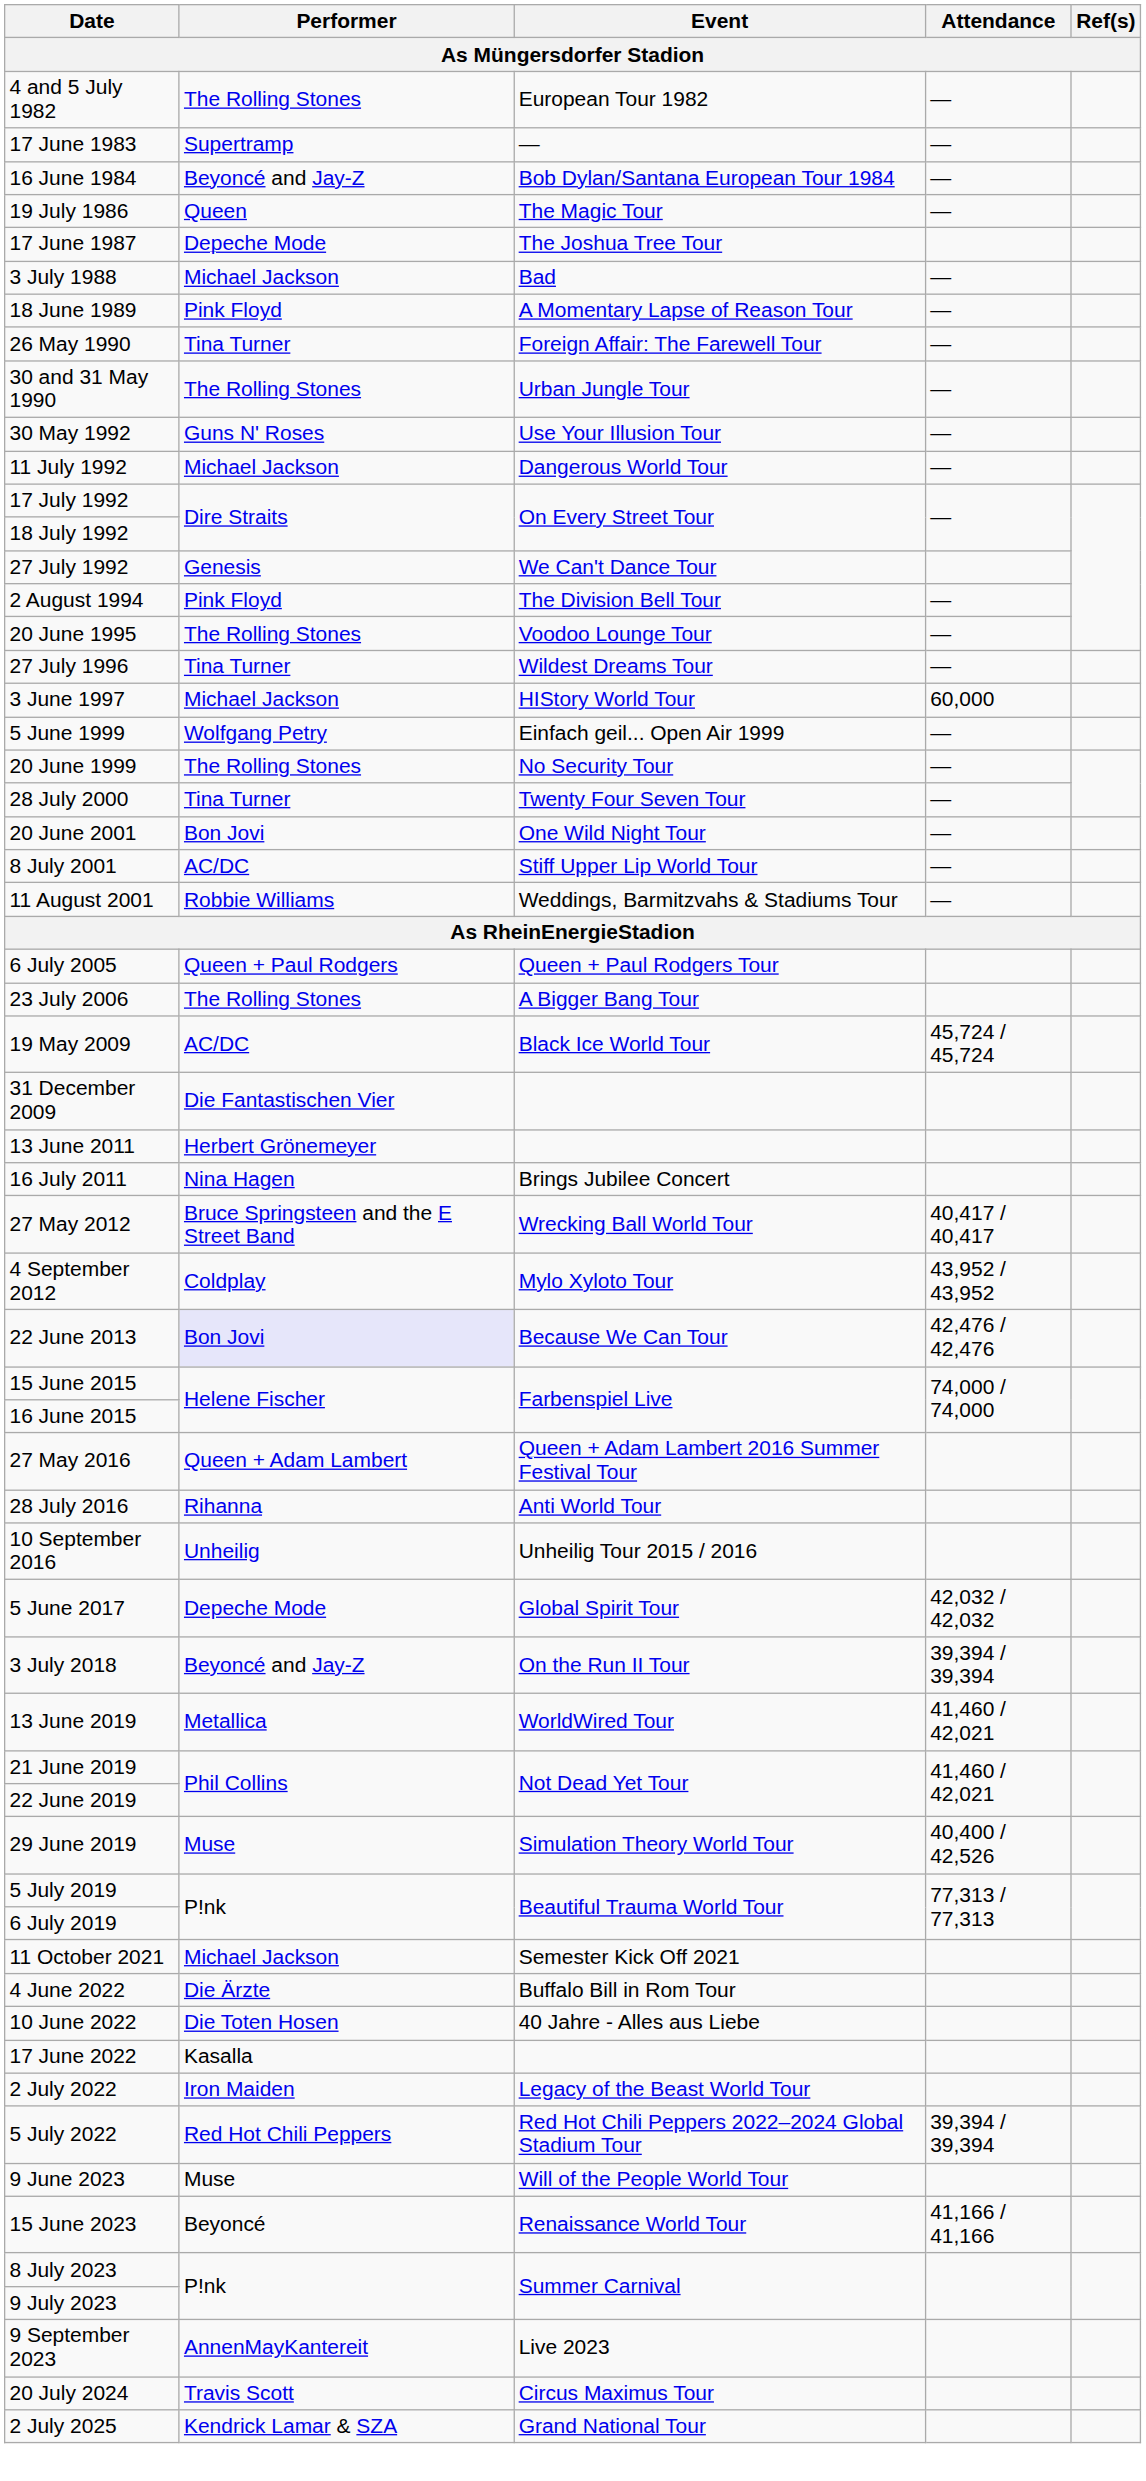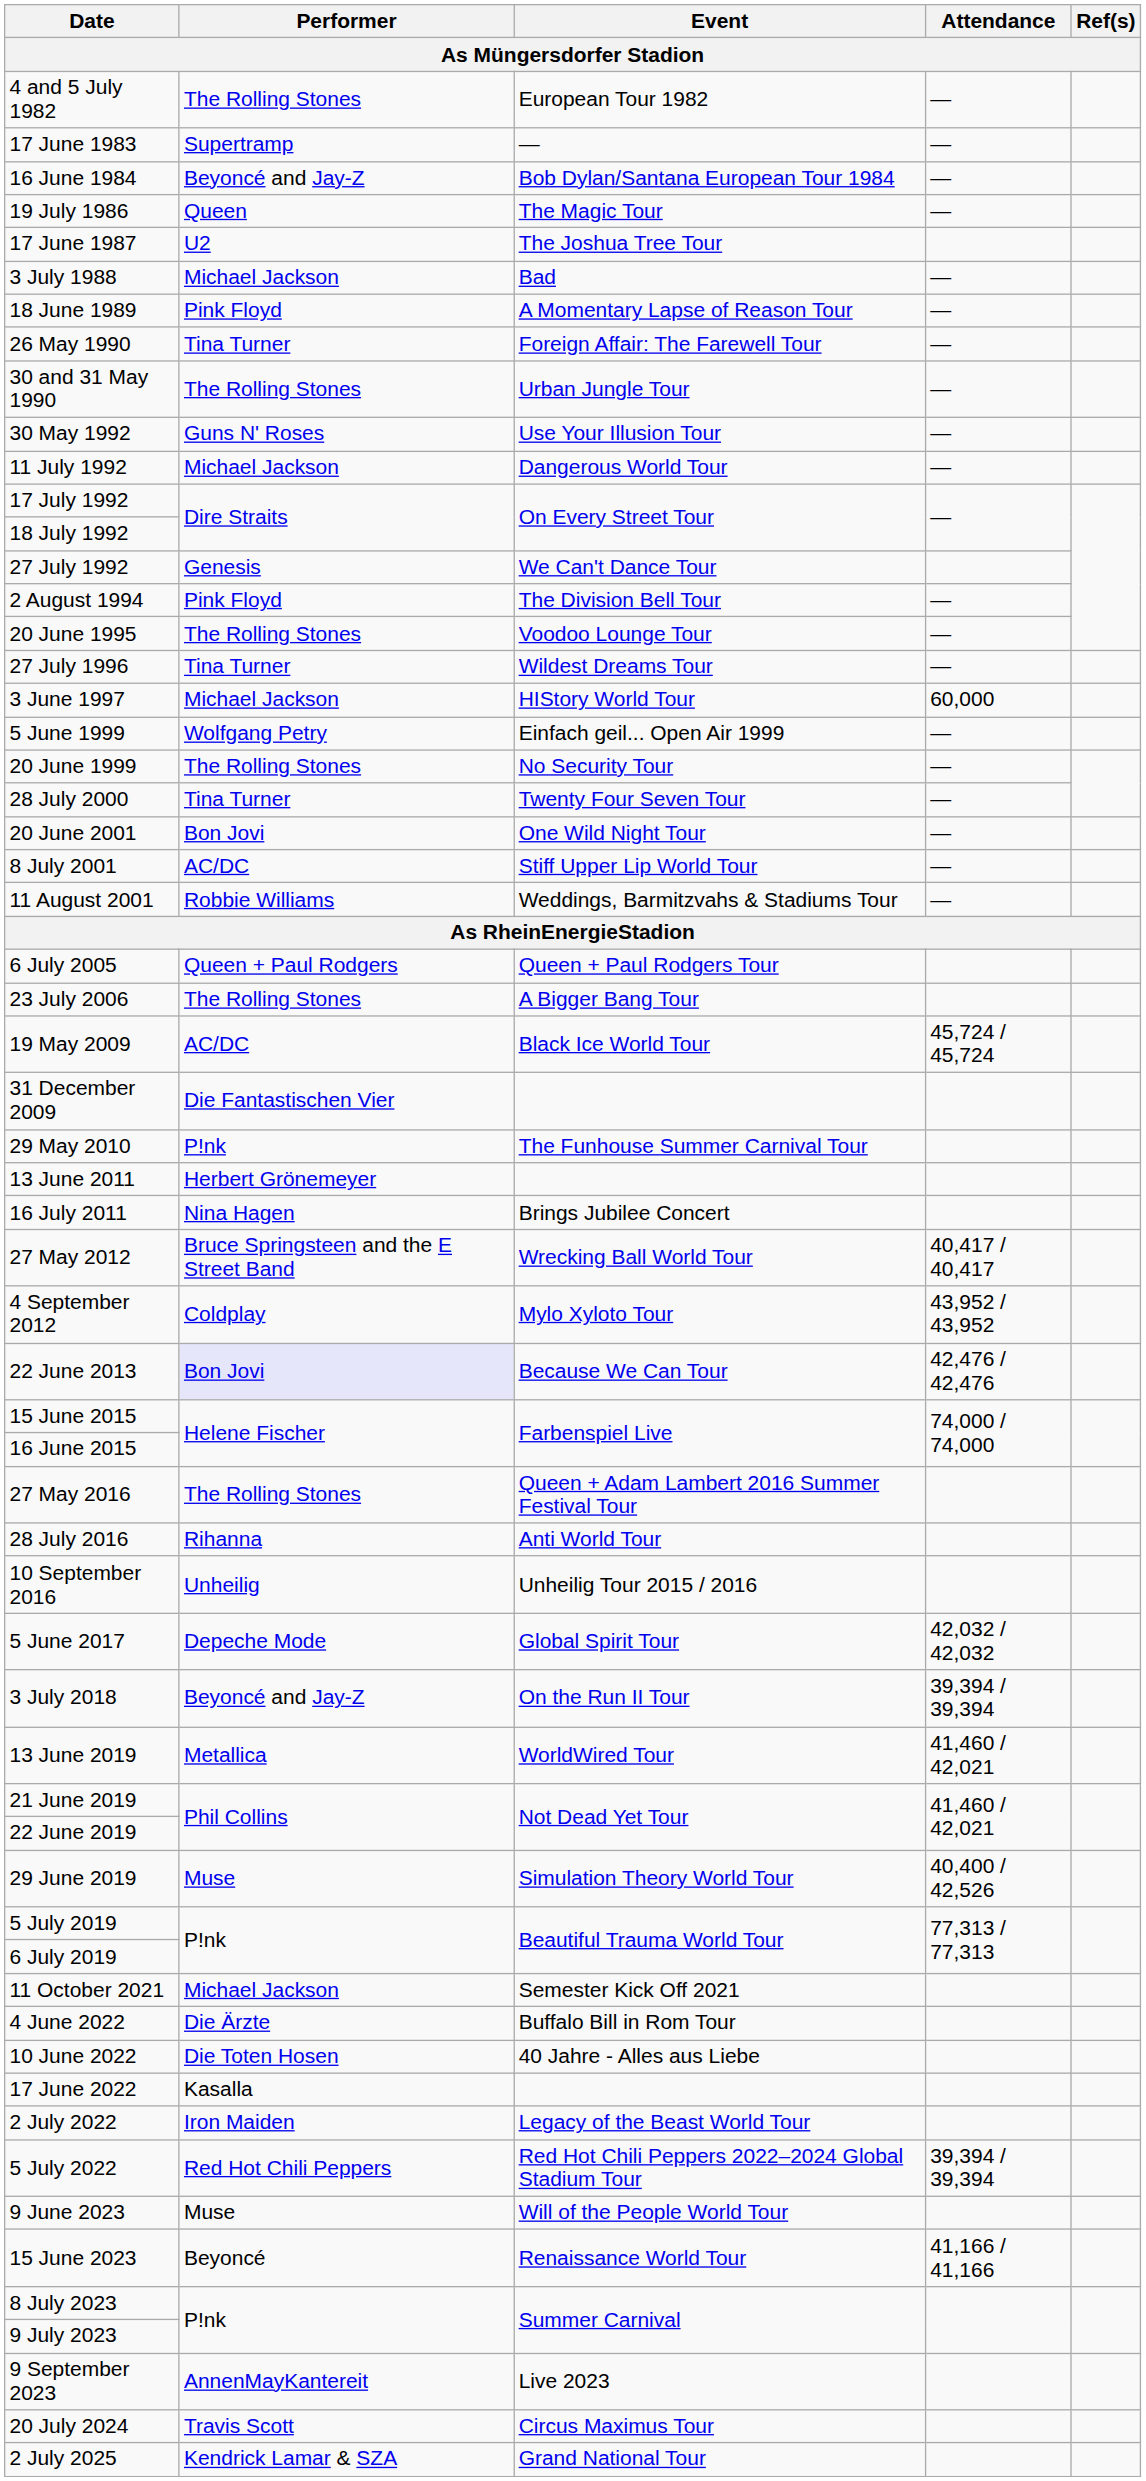(255, 244) Depeche Mode -> (197, 244) U2
+ row: (70, 1145)
(296, 1461) Queen + Adam Lambert -> (273, 1494) The Rolling Stones
